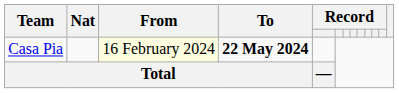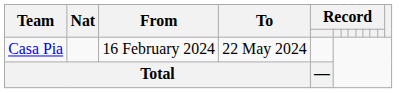(159, 49) lightyellow background -> (159, 49) no background
(265, 49) bold -> (265, 49) normal
